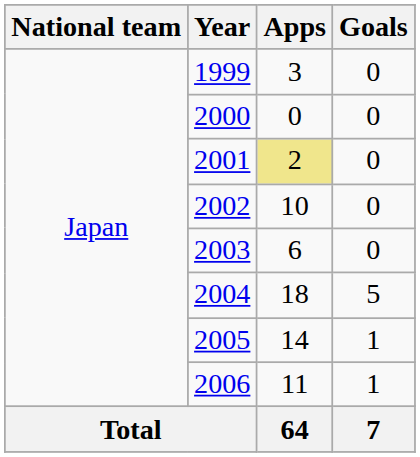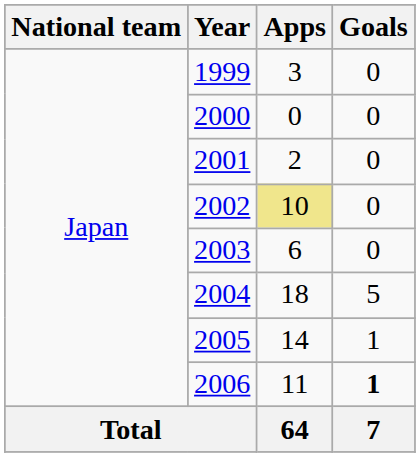(295, 160) khaki background -> (295, 160) no background
(295, 205) no background -> (295, 205) khaki background
(373, 384) normal -> (373, 384) bold
